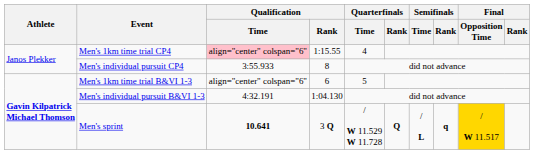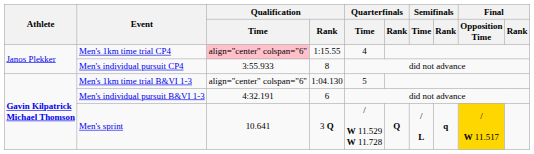(327, 81) 6 -> (327, 81) 1:04.130
(327, 96) 1:04.130 -> (327, 96) 6
(258, 126) bold -> (258, 126) normal
